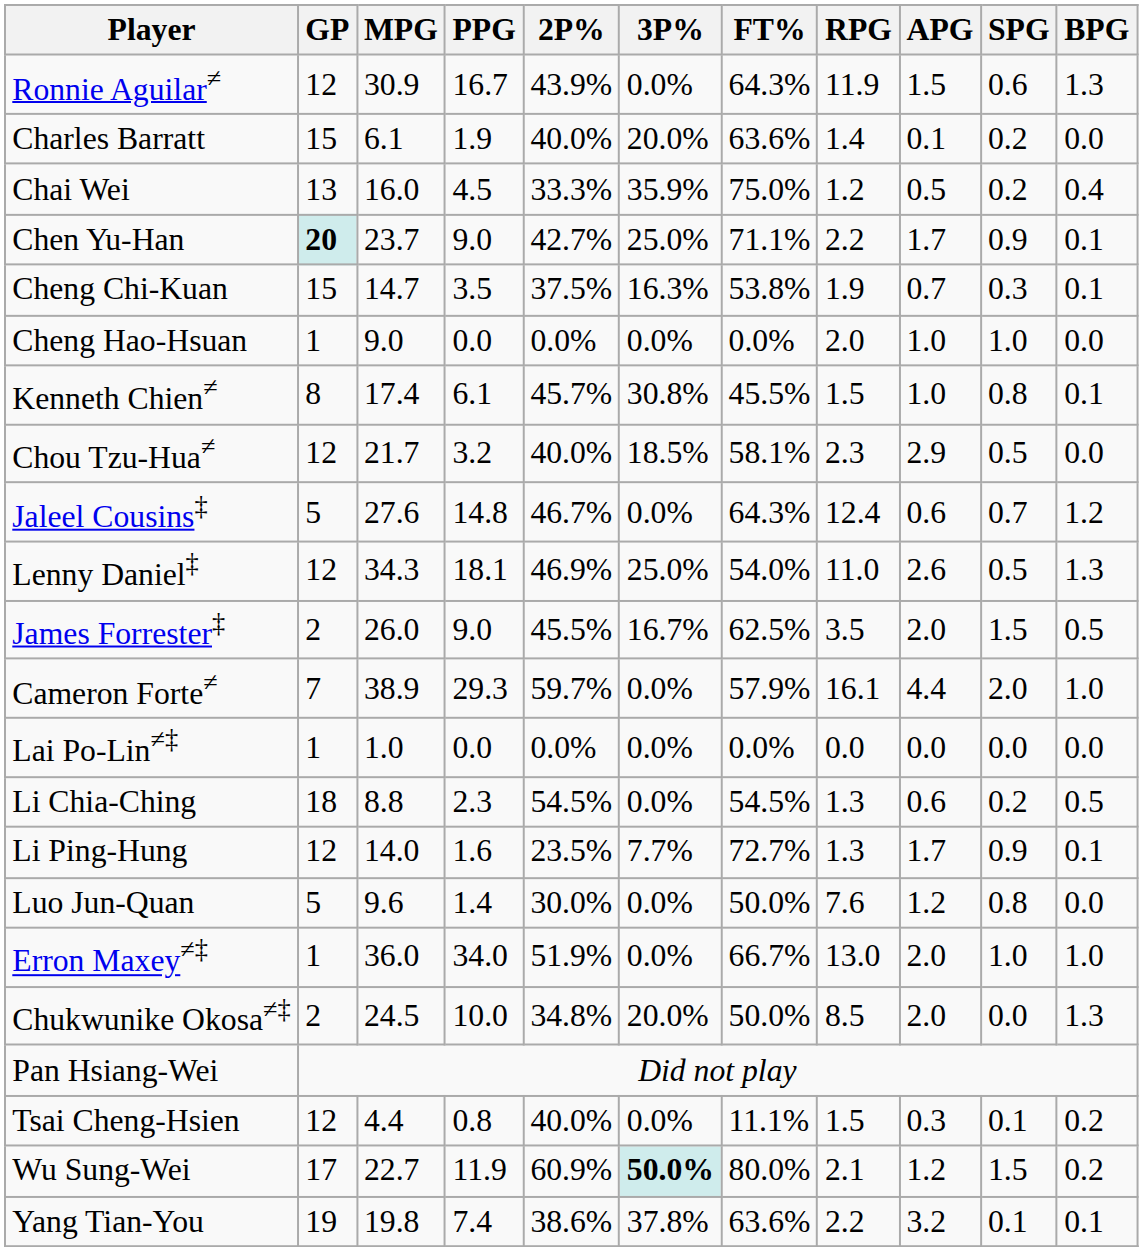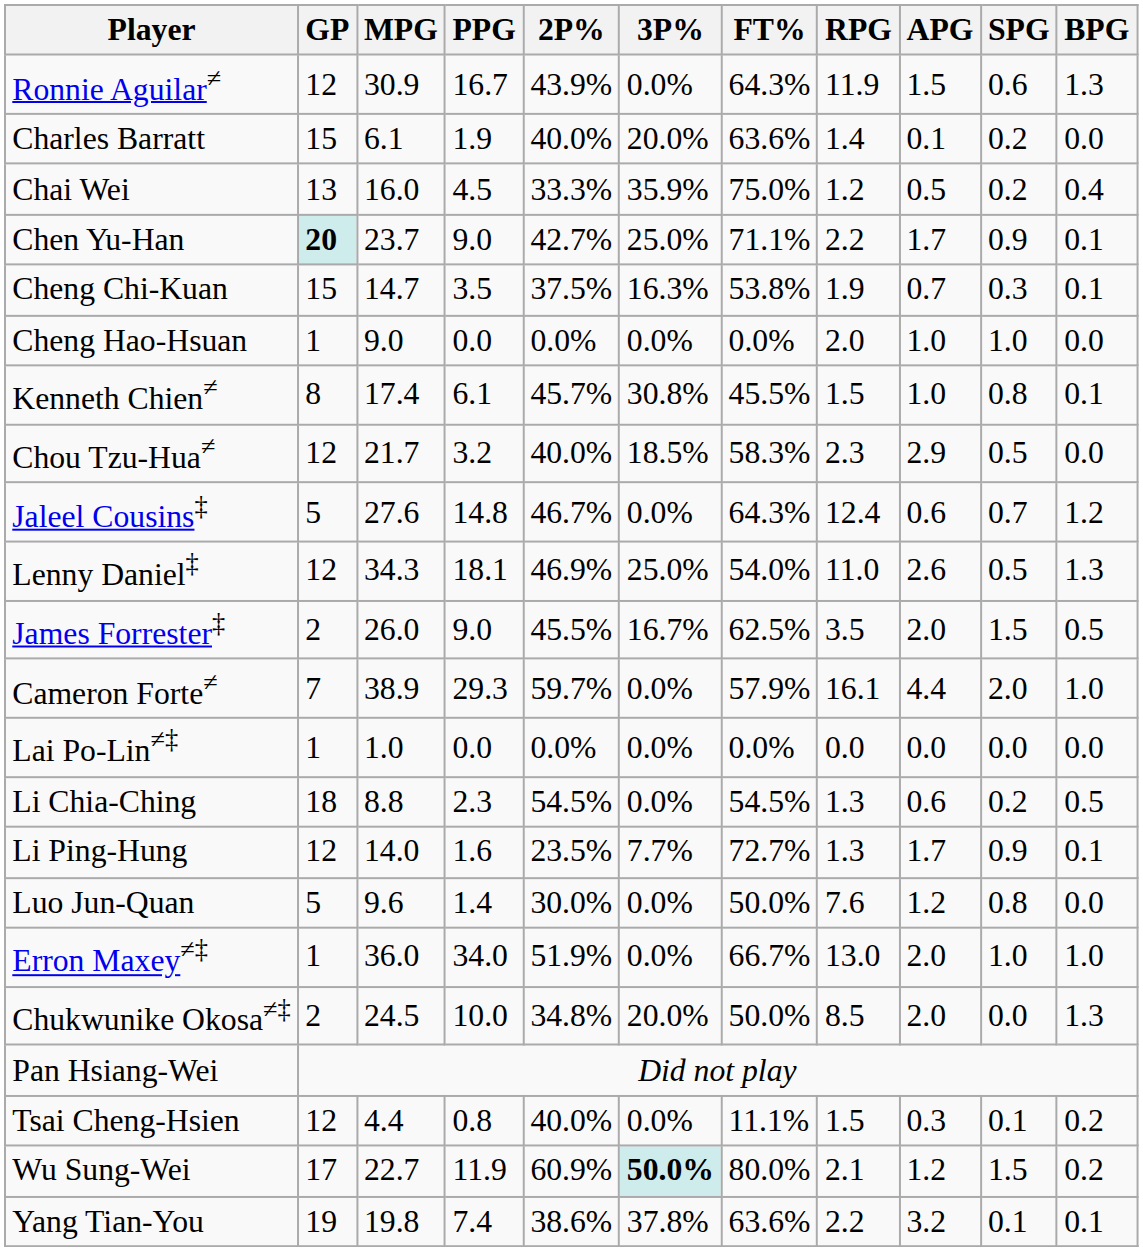(770, 452) 58.1% -> (770, 452) 58.3%
